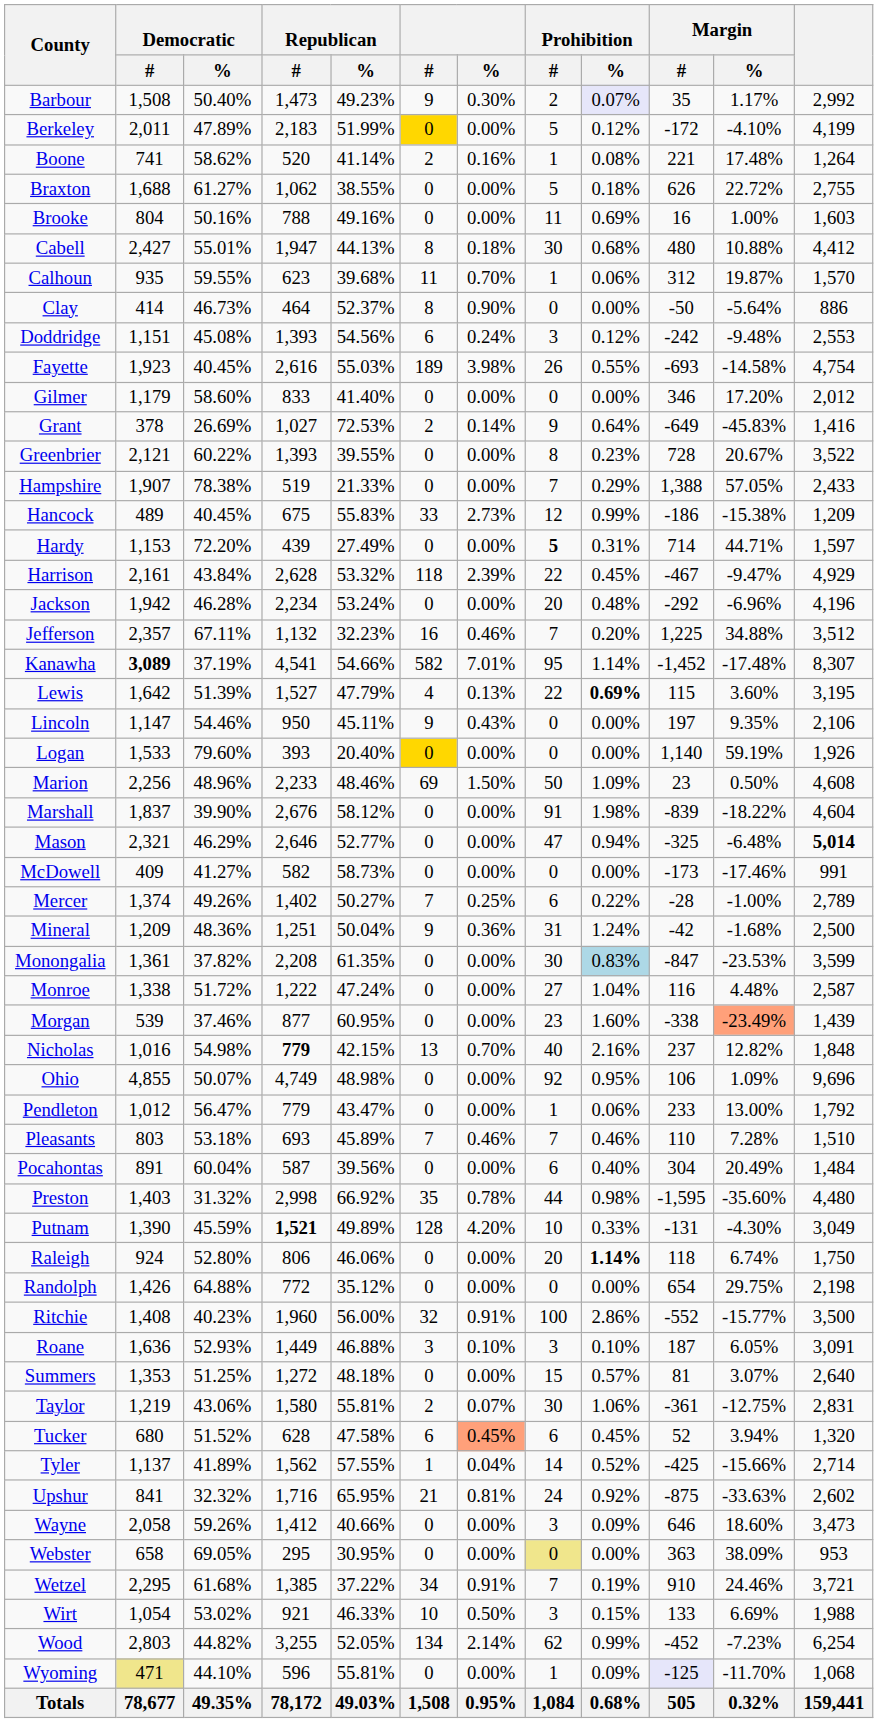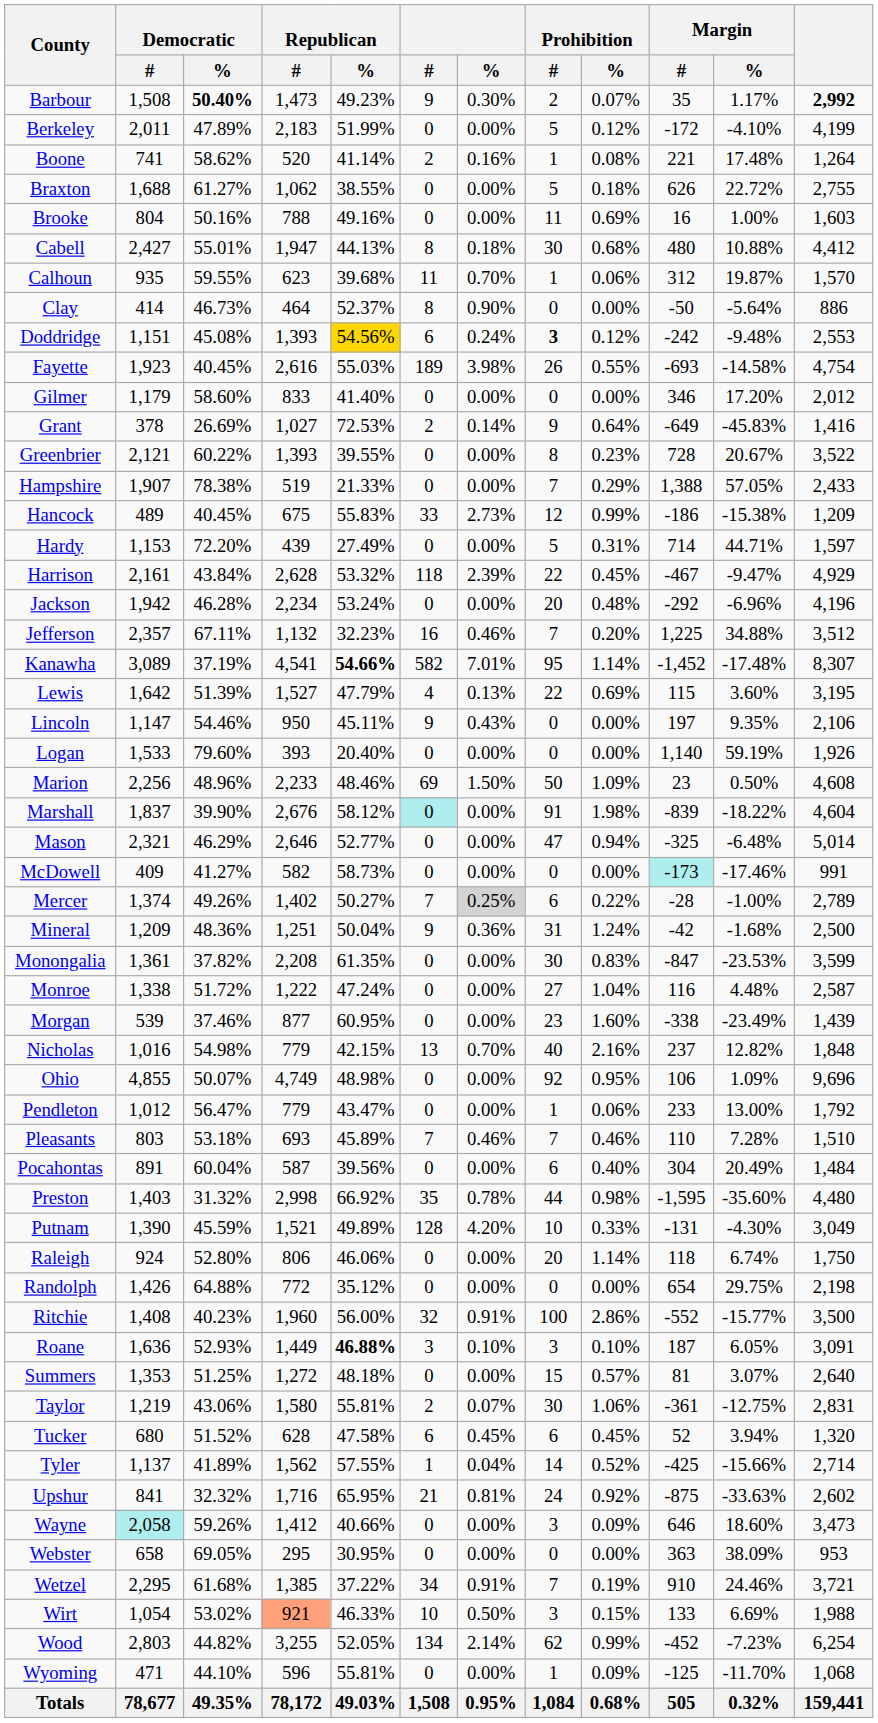(222, 99) normal -> (222, 99) bold
(616, 99) lavender background -> (616, 99) no background
(834, 99) normal -> (834, 99) bold
(429, 129) gold background -> (429, 129) no background
(366, 337) no background -> (366, 337) gold background
(553, 337) normal -> (553, 337) bold
(553, 545) bold -> (553, 545) normal
(150, 663) bold -> (150, 663) normal
(366, 663) normal -> (366, 663) bold
(616, 693) bold -> (616, 693) normal
(429, 752) gold background -> (429, 752) no background
(429, 812) no background -> (429, 812) paleturquoise background
(834, 842) bold -> (834, 842) normal
(681, 871) no background -> (681, 871) paleturquoise background
(491, 901) no background -> (491, 901) lightgrey background
(616, 960) lightblue background -> (616, 960) no background
(754, 1020) lightsalmon background -> (754, 1020) no background
(296, 1049) bold -> (296, 1049) normal
(296, 1227) bold -> (296, 1227) normal
(616, 1257) bold -> (616, 1257) normal
(366, 1346) normal -> (366, 1346) bold
(491, 1435) lightsalmon background -> (491, 1435) no background
(150, 1524) no background -> (150, 1524) paleturquoise background
(553, 1554) khaki background -> (553, 1554) no background
(296, 1613) no background -> (296, 1613) lightsalmon background
(150, 1673) khaki background -> (150, 1673) no background
(681, 1673) lavender background -> (681, 1673) no background
